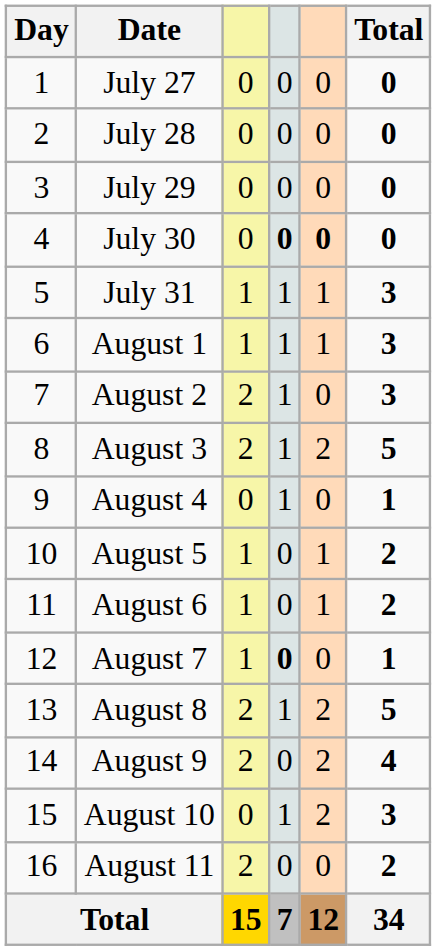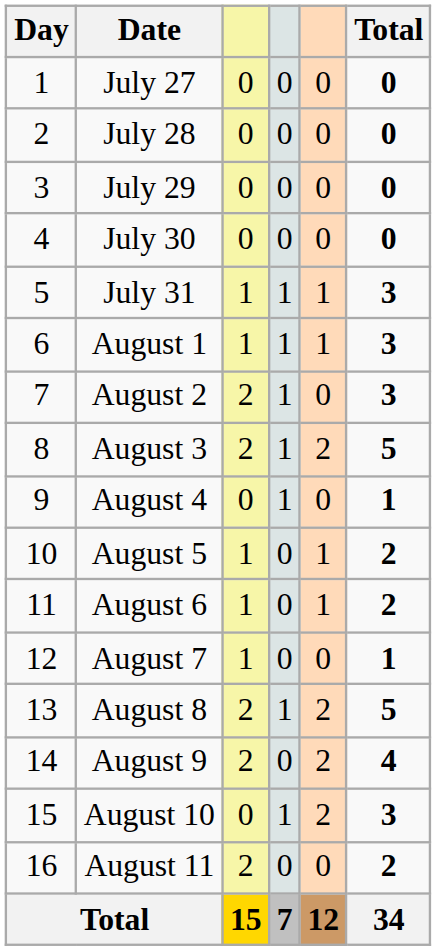(285, 239) bold -> (285, 239) normal
(323, 239) bold -> (323, 239) normal
(285, 657) bold -> (285, 657) normal
